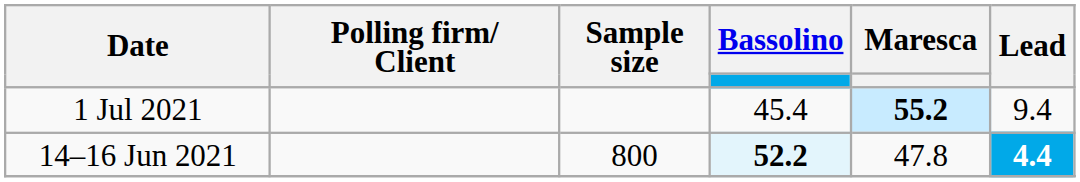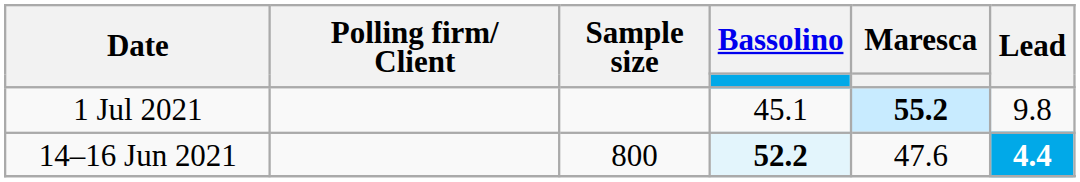(781, 110) 45.4 -> (781, 110) 45.1
(1032, 110) 9.4 -> (1032, 110) 9.8
(921, 154) 47.8 -> (921, 154) 47.6
